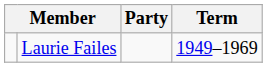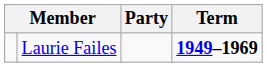(217, 47) normal -> (217, 47) bold
